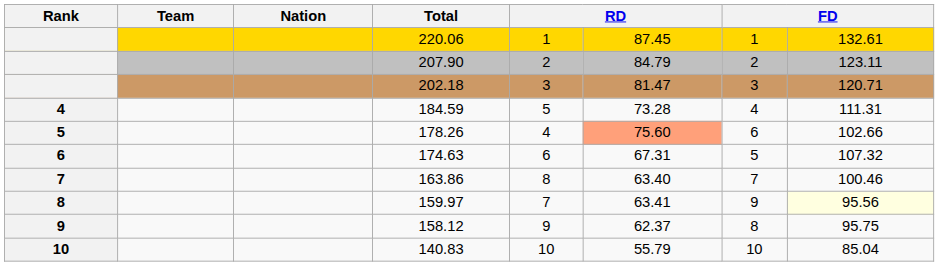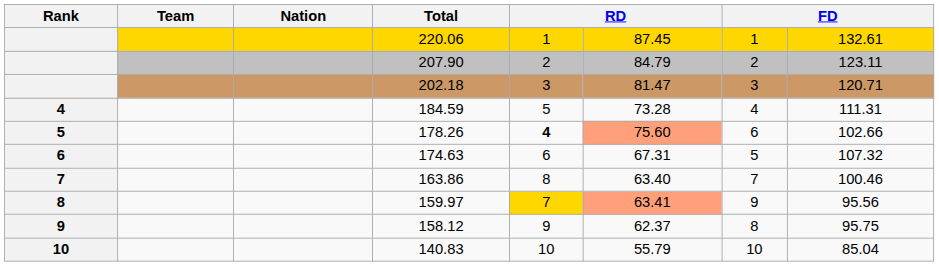(546, 132) normal -> (546, 132) bold
(546, 202) no background -> (546, 202) gold background
(652, 202) no background -> (652, 202) lightsalmon background
(860, 202) lightyellow background -> (860, 202) no background
